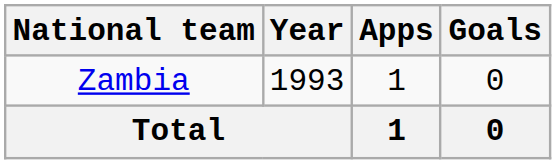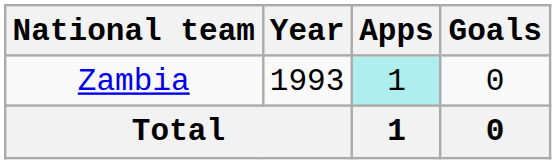(396, 81) no background -> (396, 81) paleturquoise background
